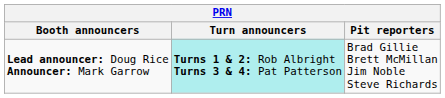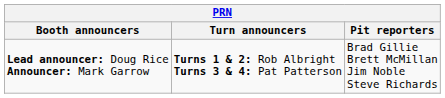(258, 66) paleturquoise background -> (258, 66) no background
